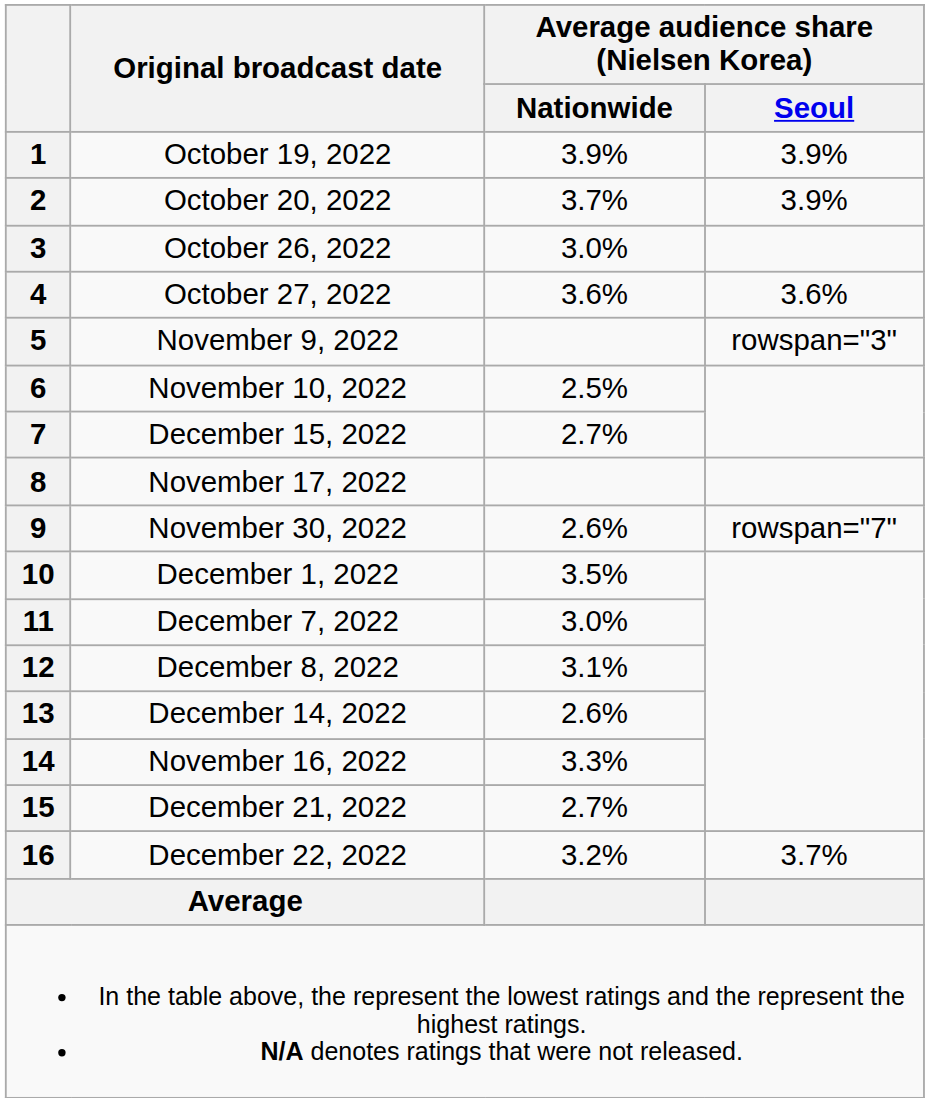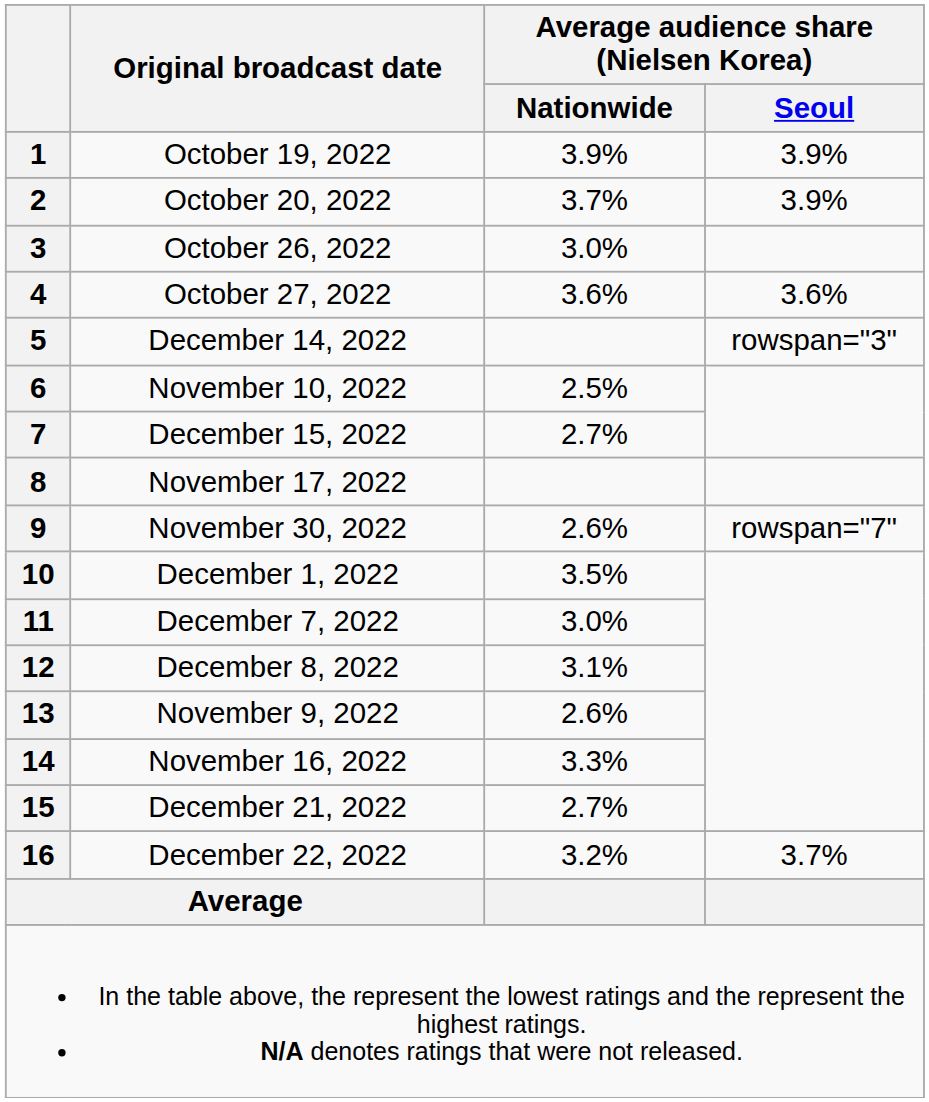(278, 341) November 9, 2022 -> (278, 341) December 14, 2022
(278, 714) December 14, 2022 -> (278, 714) November 9, 2022
